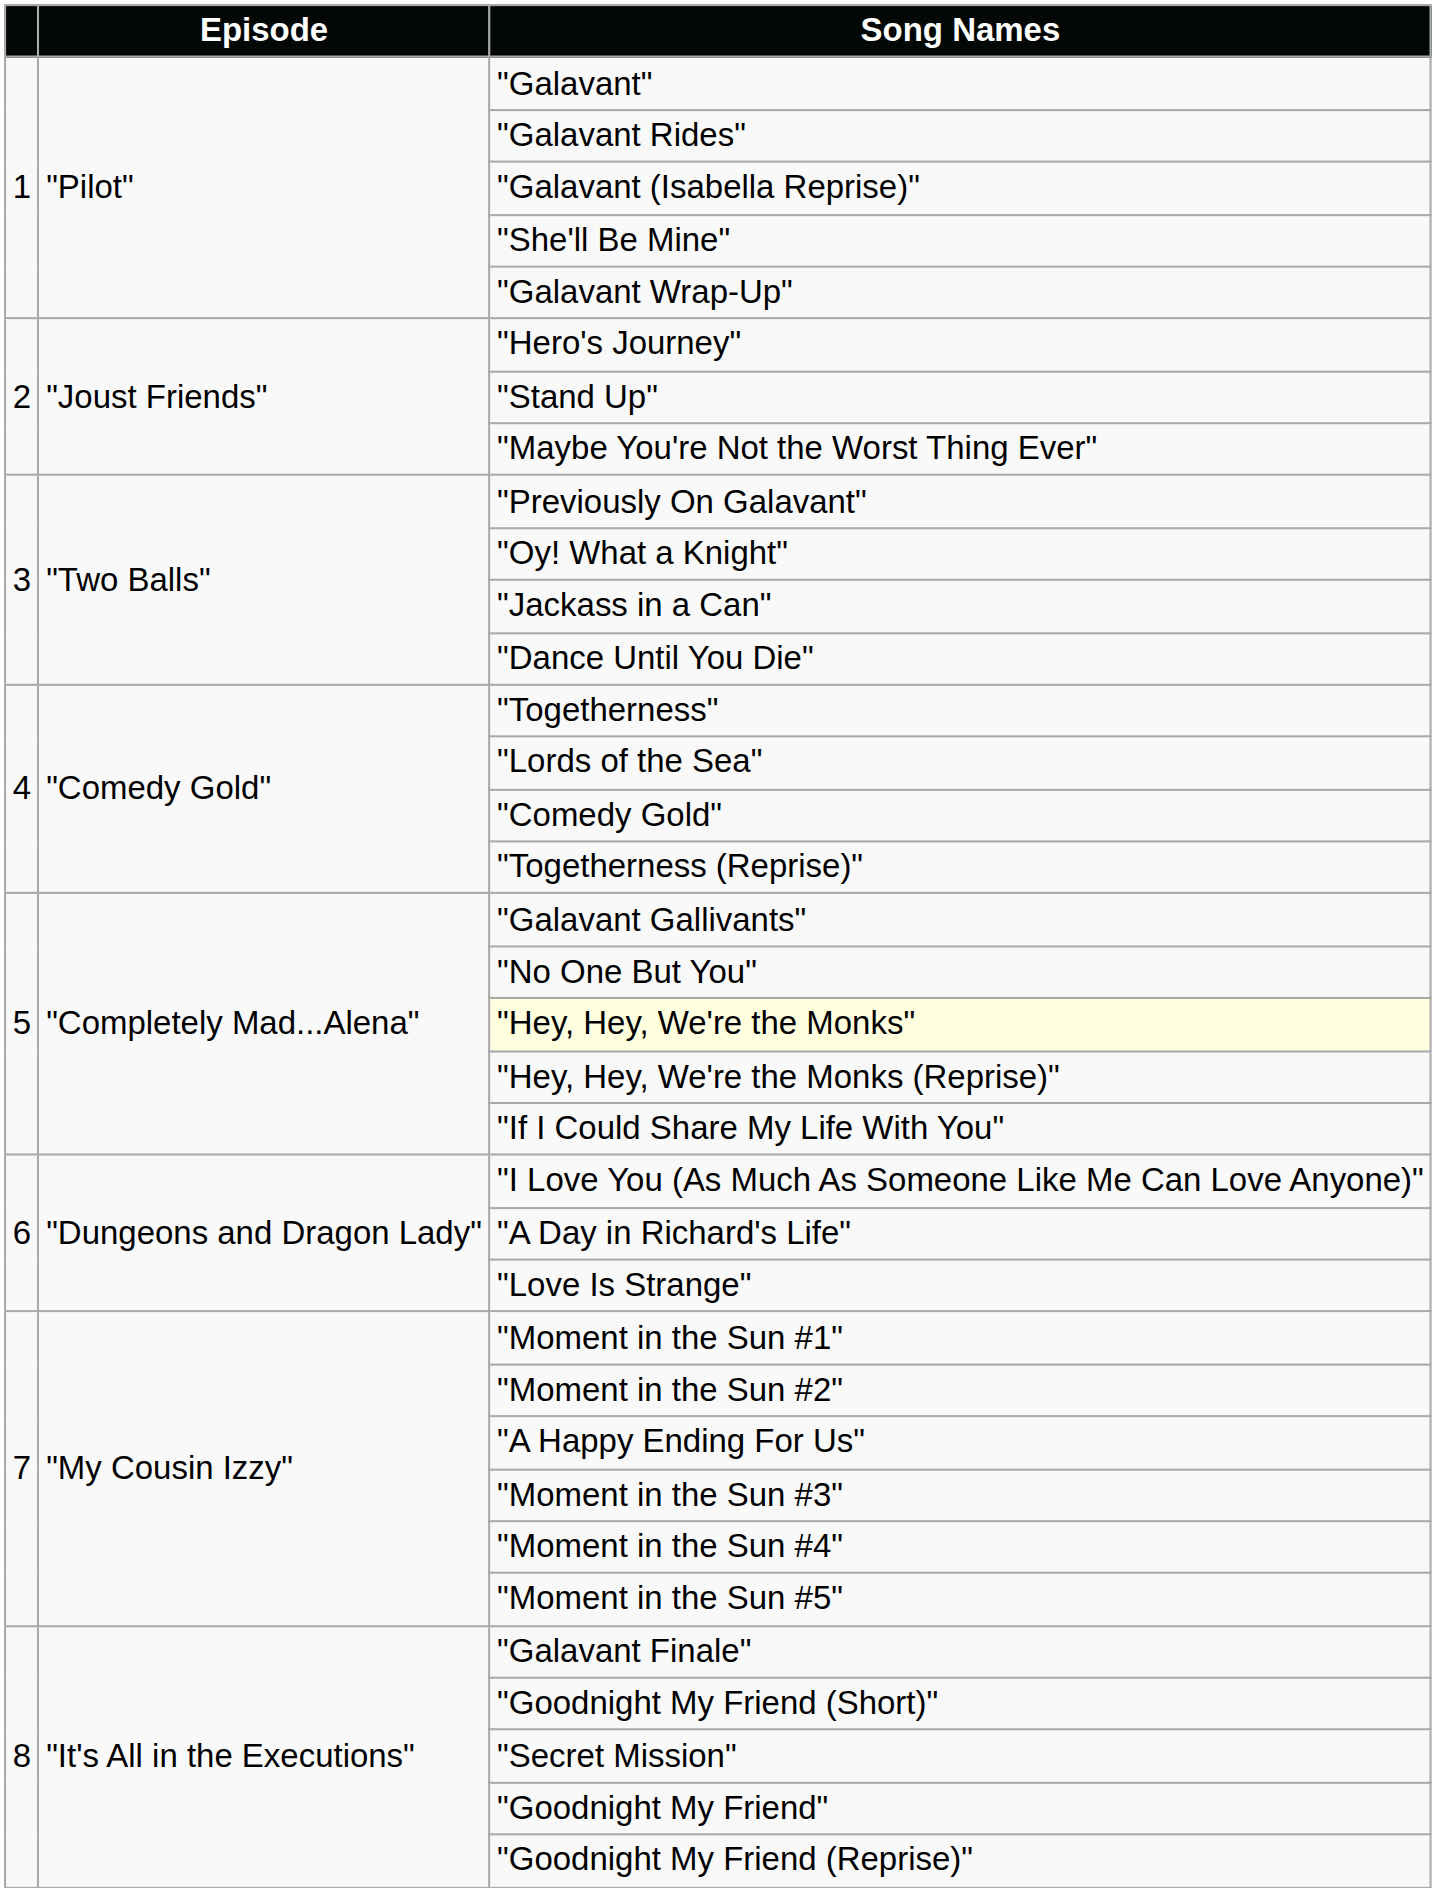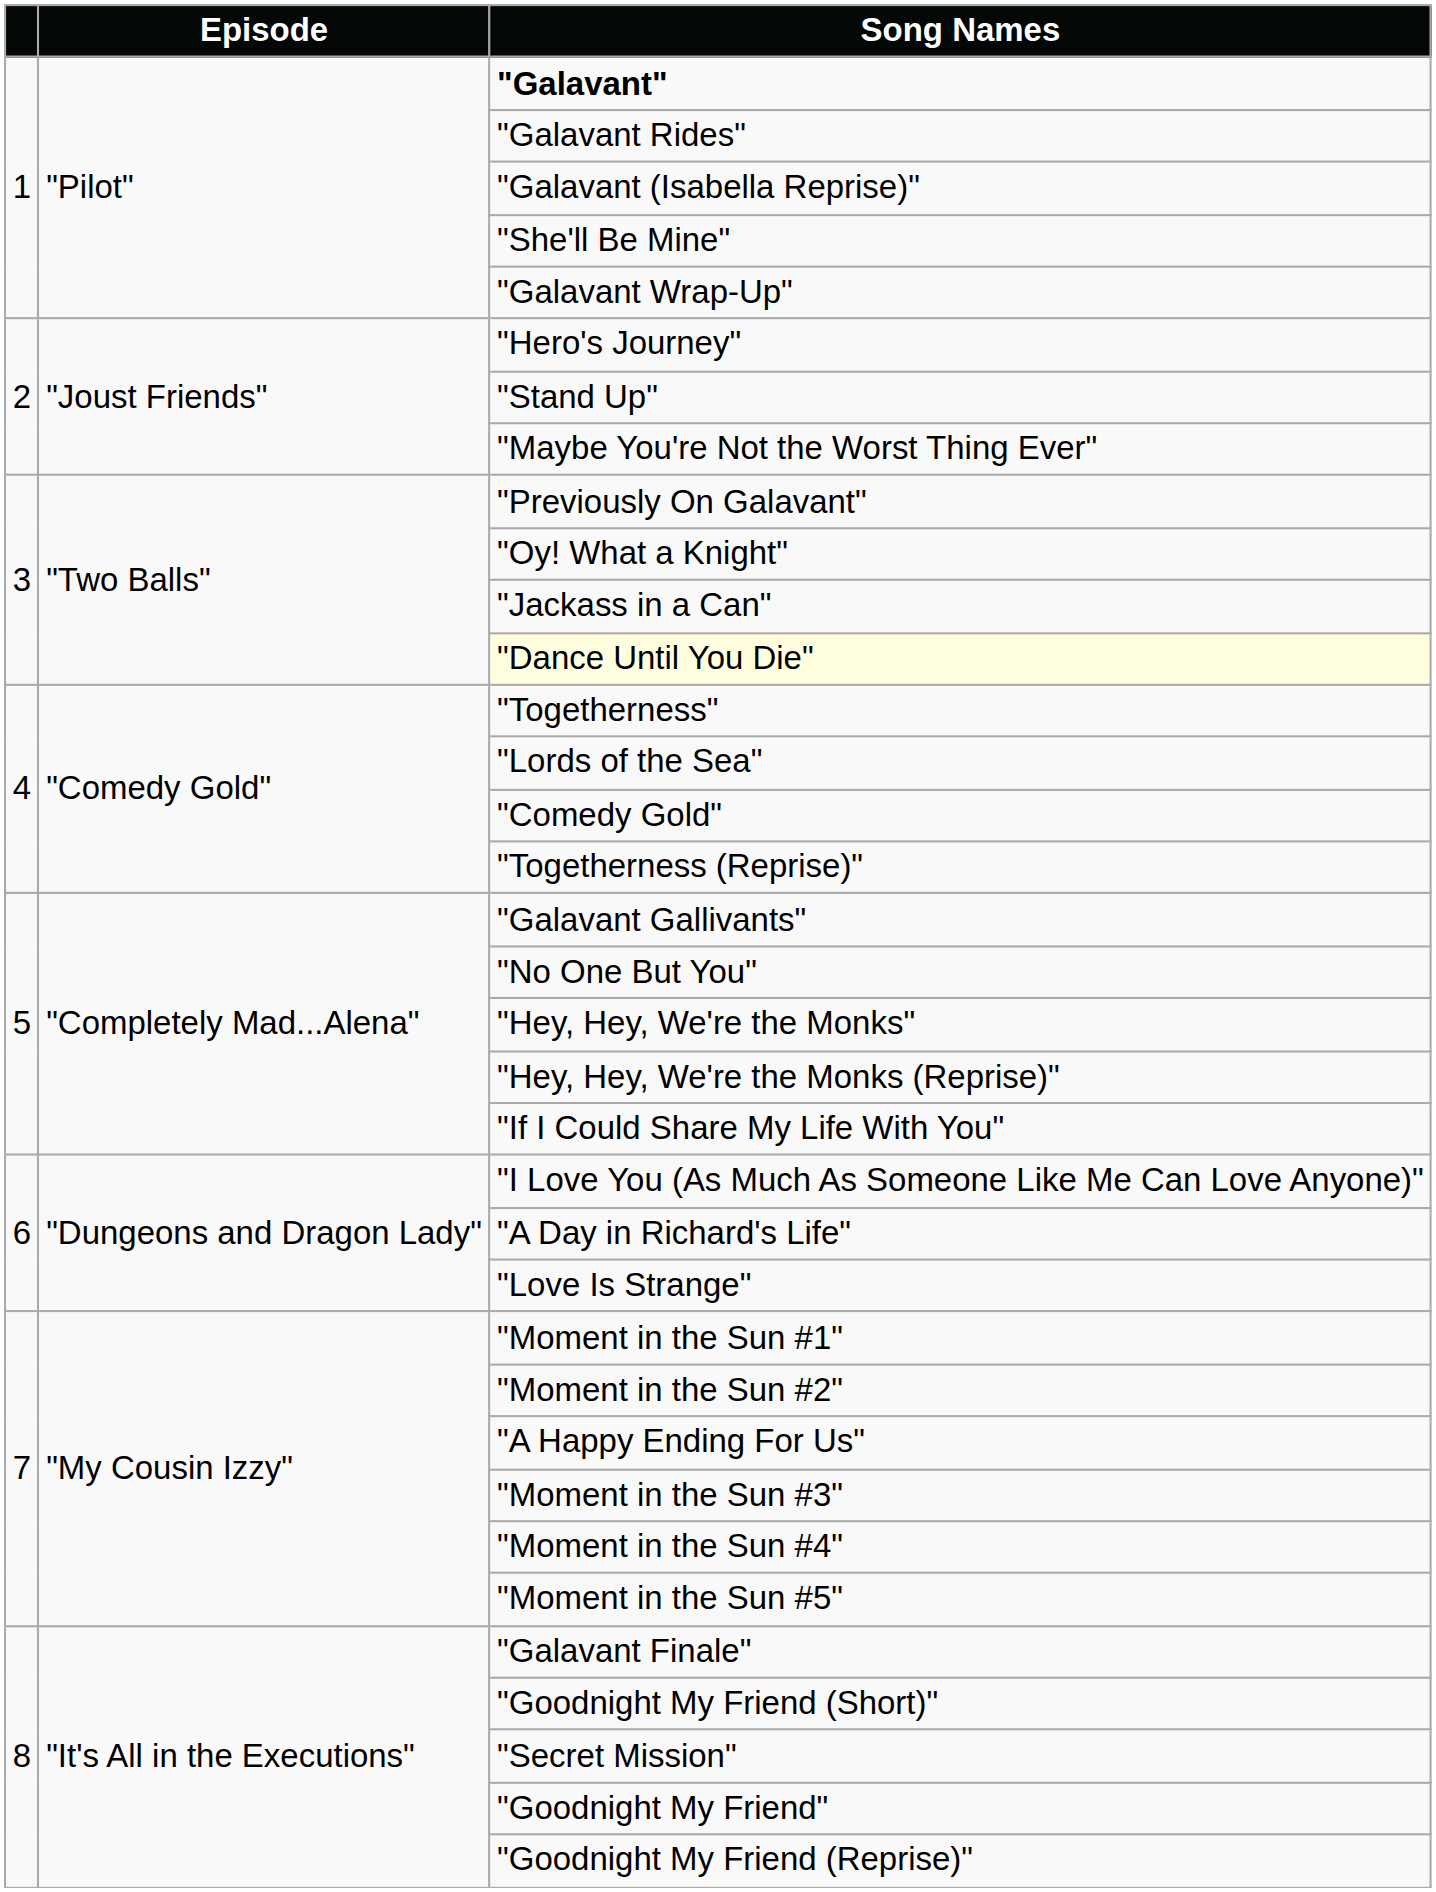(575, 82) normal -> (582, 82) bold
(655, 657) no background -> (655, 657) lightyellow background
(706, 1023) lightyellow background -> (706, 1023) no background
